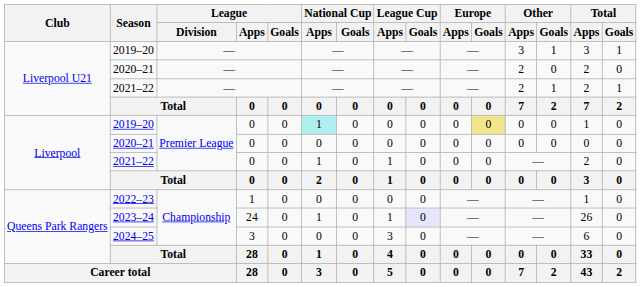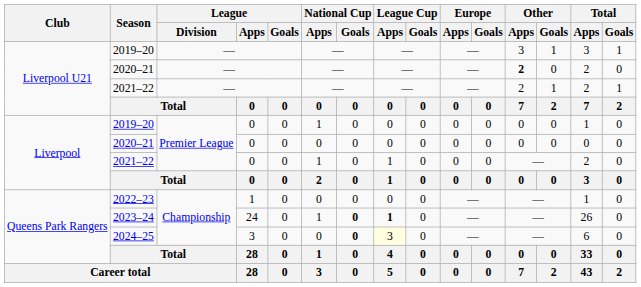(521, 69) normal -> (521, 69) bold
(319, 124) paleturquoise background -> (319, 124) no background
(488, 124) khaki background -> (488, 124) no background
(355, 217) normal -> (355, 217) bold
(390, 217) normal -> (390, 217) bold
(423, 217) lavender background -> (423, 217) no background
(355, 236) normal -> (355, 236) bold
(390, 236) no background -> (390, 236) lightyellow background
